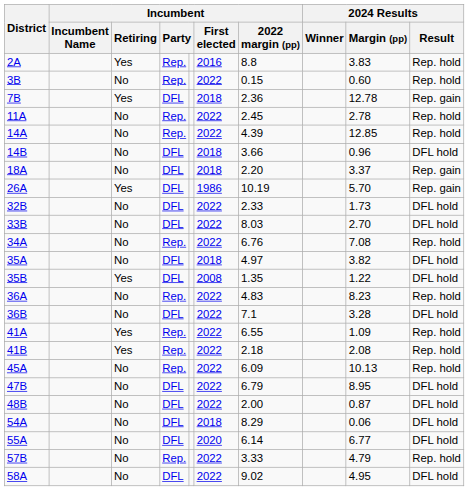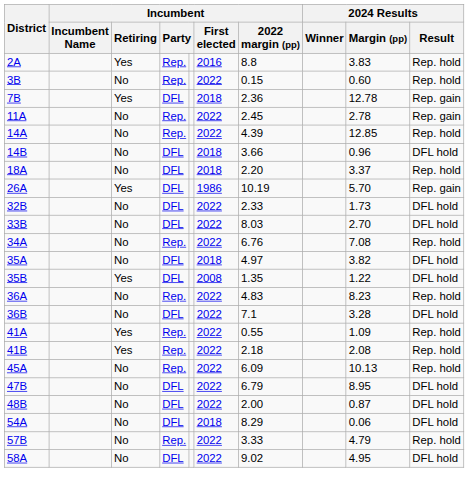(437, 116) Rep. hold -> (437, 116) Rep. gain
(437, 170) Rep. gain -> (437, 170) Rep. hold
(252, 332) 6.55 -> (252, 332) 0.55
- row: (17, 440)
